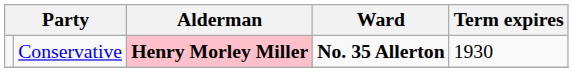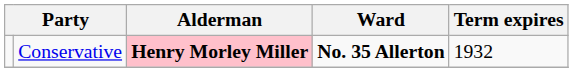(473, 51) 1930 -> (473, 51) 1932
